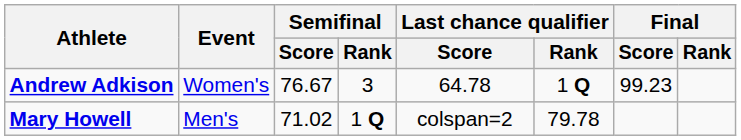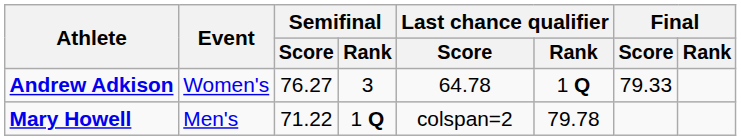(306, 86) 76.67 -> (306, 86) 76.27
(646, 86) 99.23 -> (646, 86) 79.33
(306, 119) 71.02 -> (306, 119) 71.22
